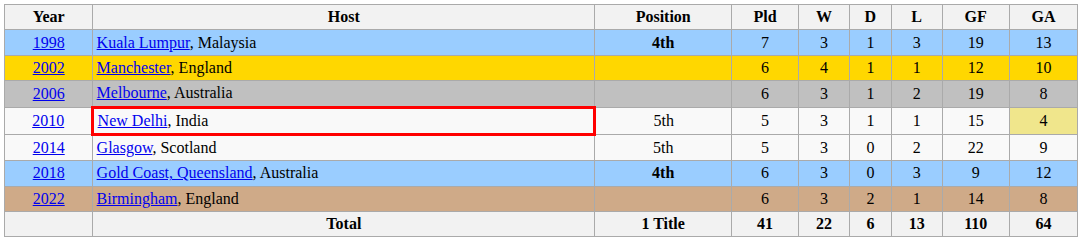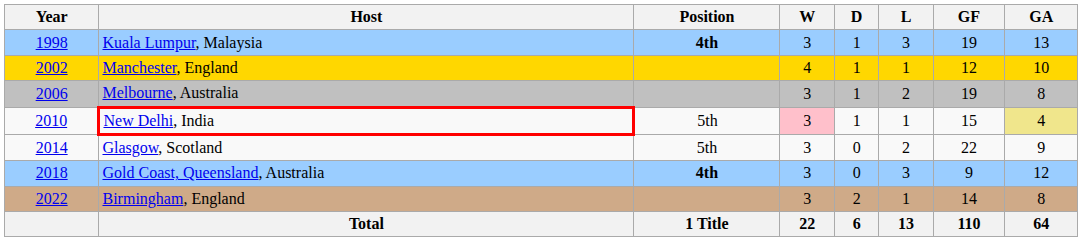- column: (765, 17)
(824, 120) no background -> (807, 120) pink background
